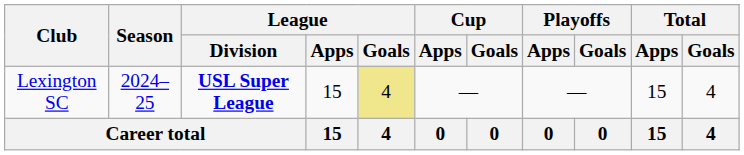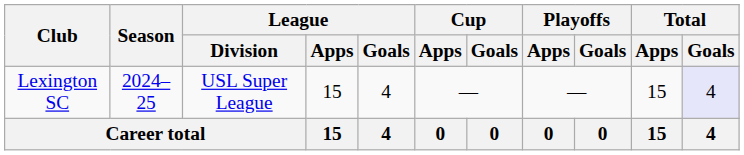(243, 92) bold -> (244, 92) normal
(386, 92) khaki background -> (386, 92) no background
(711, 92) no background -> (711, 92) lavender background
